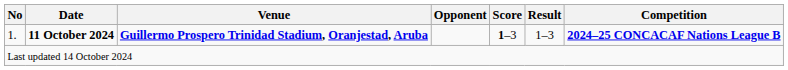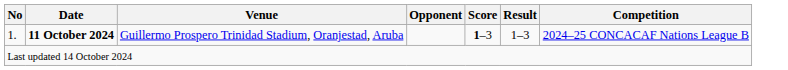(274, 34) bold -> (262, 34) normal
(674, 34) bold -> (646, 34) normal
